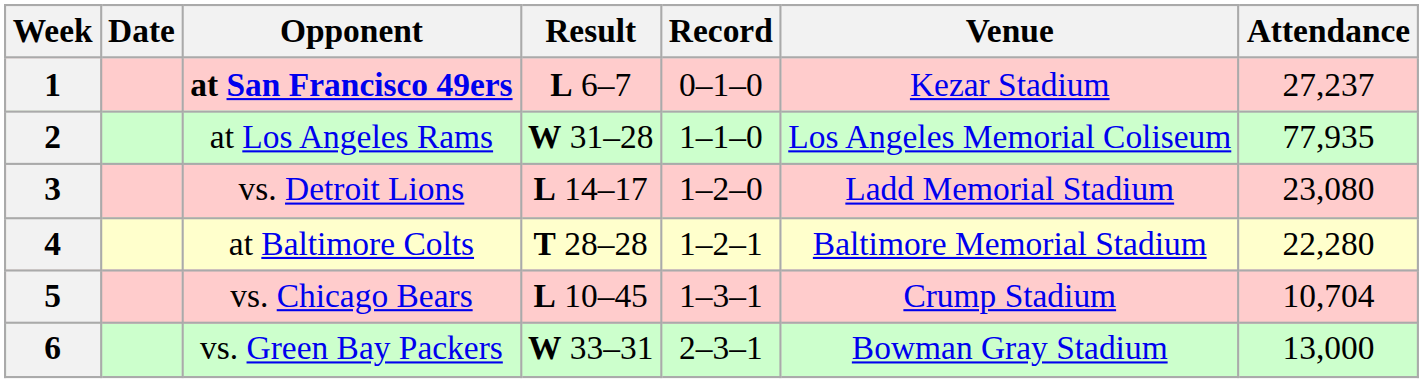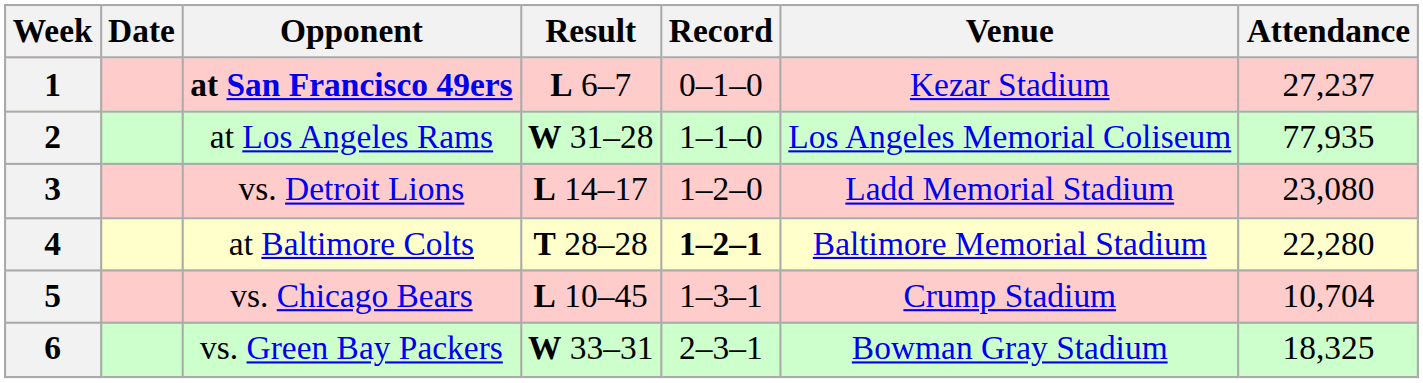(721, 243) normal -> (721, 243) bold
(1328, 349) 13,000 -> (1328, 349) 18,325
